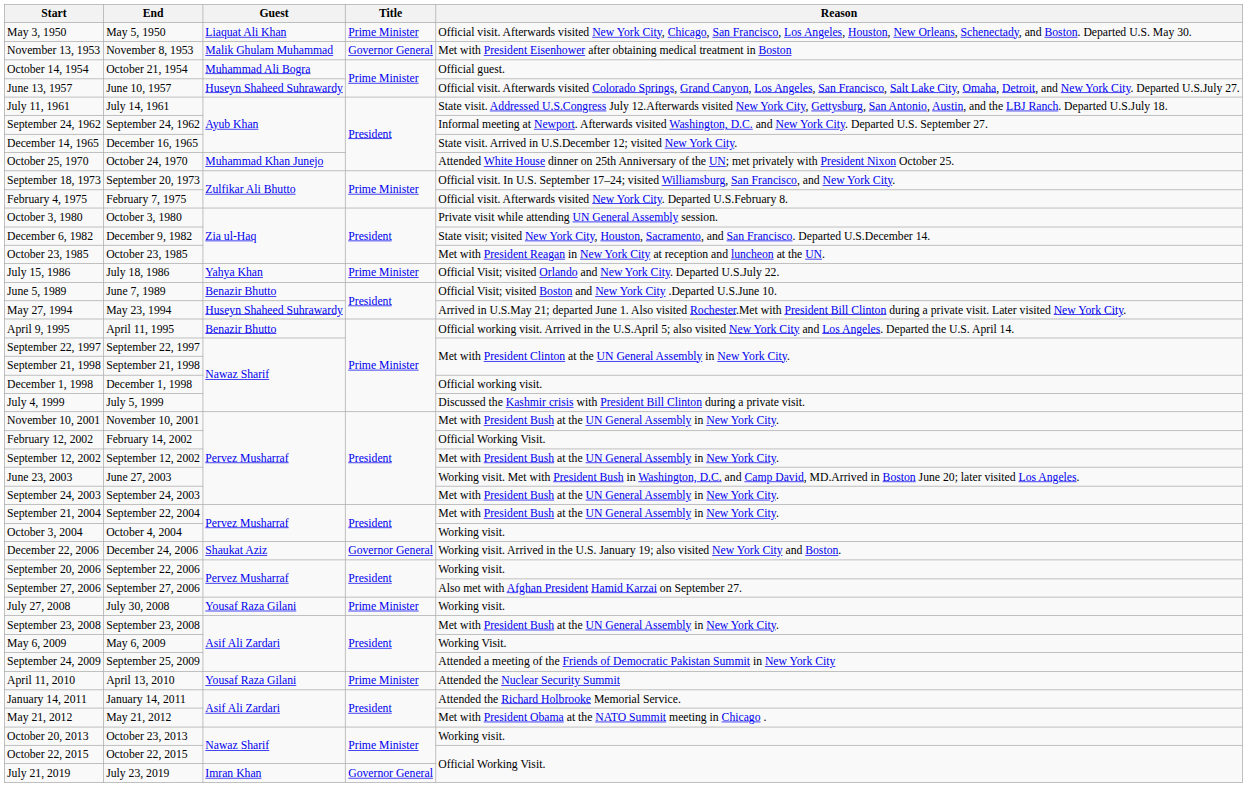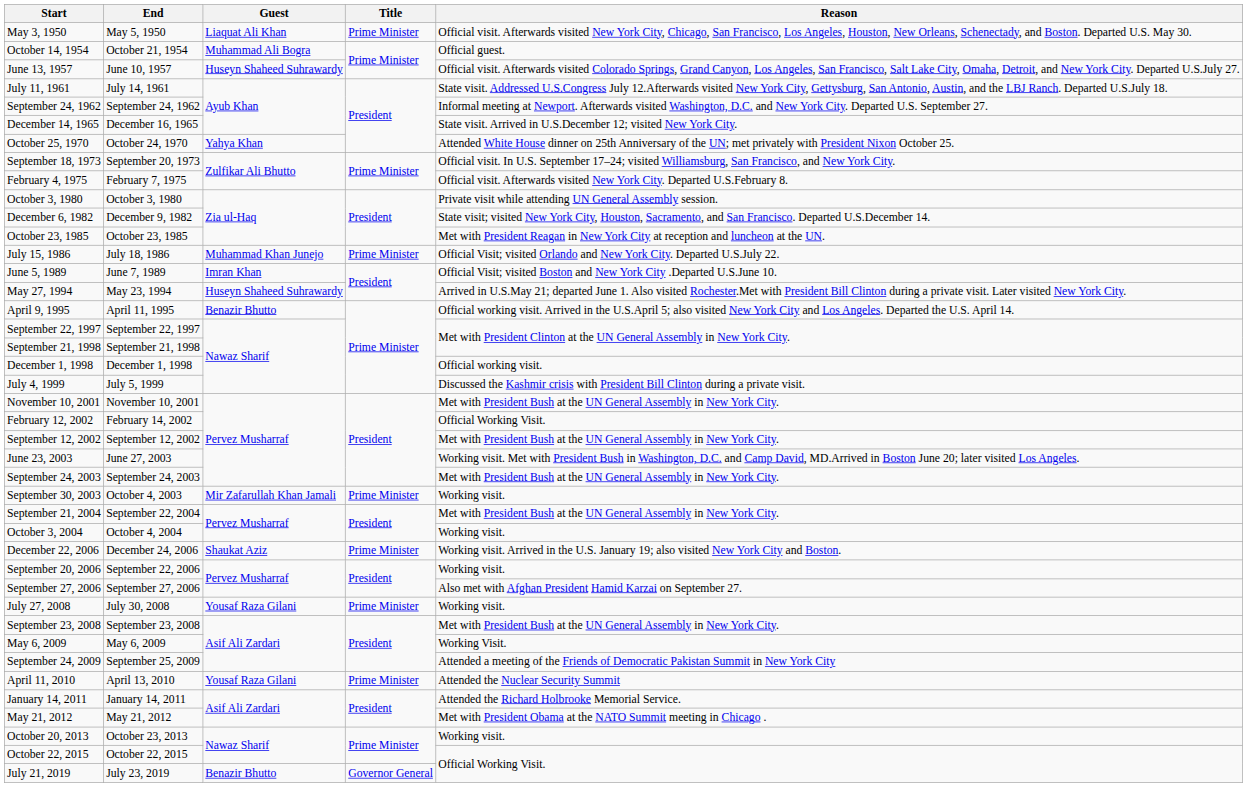- row: (54, 50)
(264, 161) Muhammad Khan Junejo -> (234, 143) Yahya Khan
(234, 273) Yahya Khan -> (264, 254) Muhammad Khan Junejo
(241, 291) Benazir Bhutto -> (233, 273) Imran Khan
+ row: (54, 495)
(391, 550) Governor General -> (383, 550) Prime Minister
(233, 773) Imran Khan -> (241, 773) Benazir Bhutto
